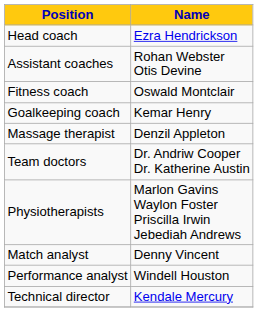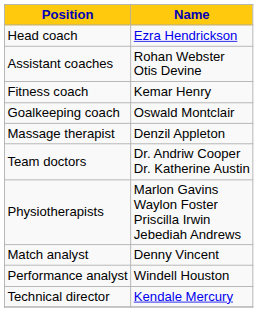(184, 92) Oswald Montclair -> (172, 92) Kemar Henry
(172, 112) Kemar Henry -> (184, 112) Oswald Montclair
